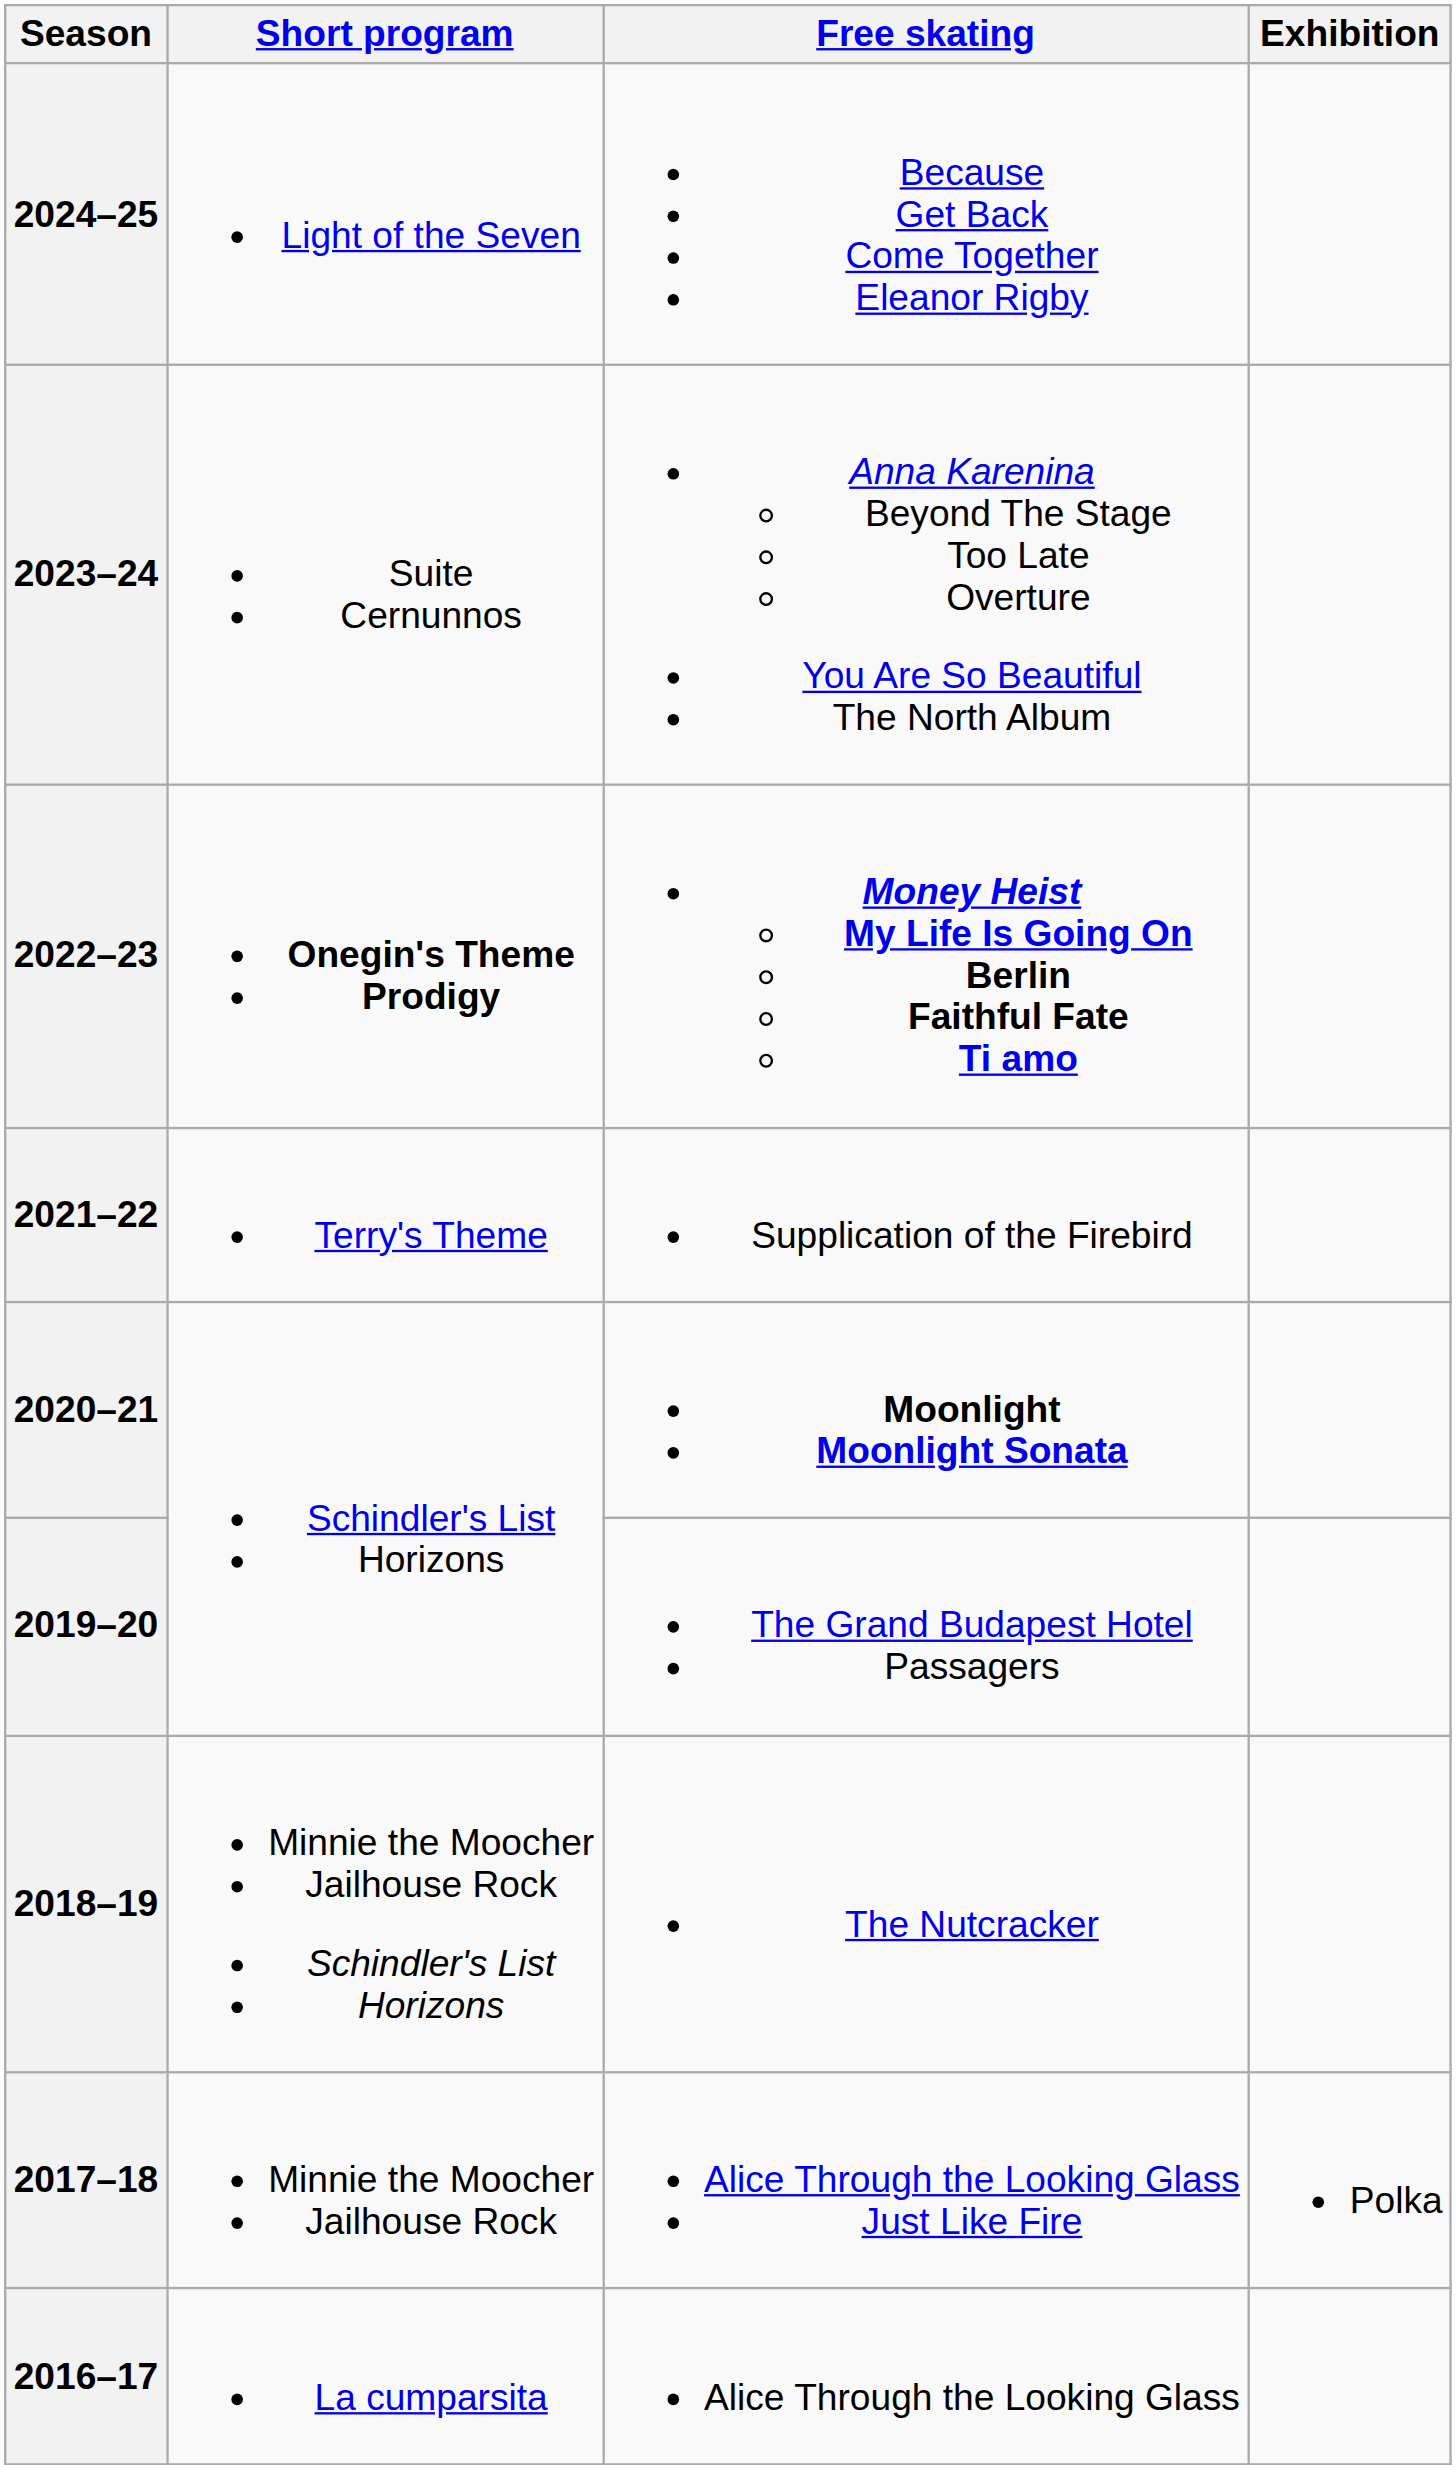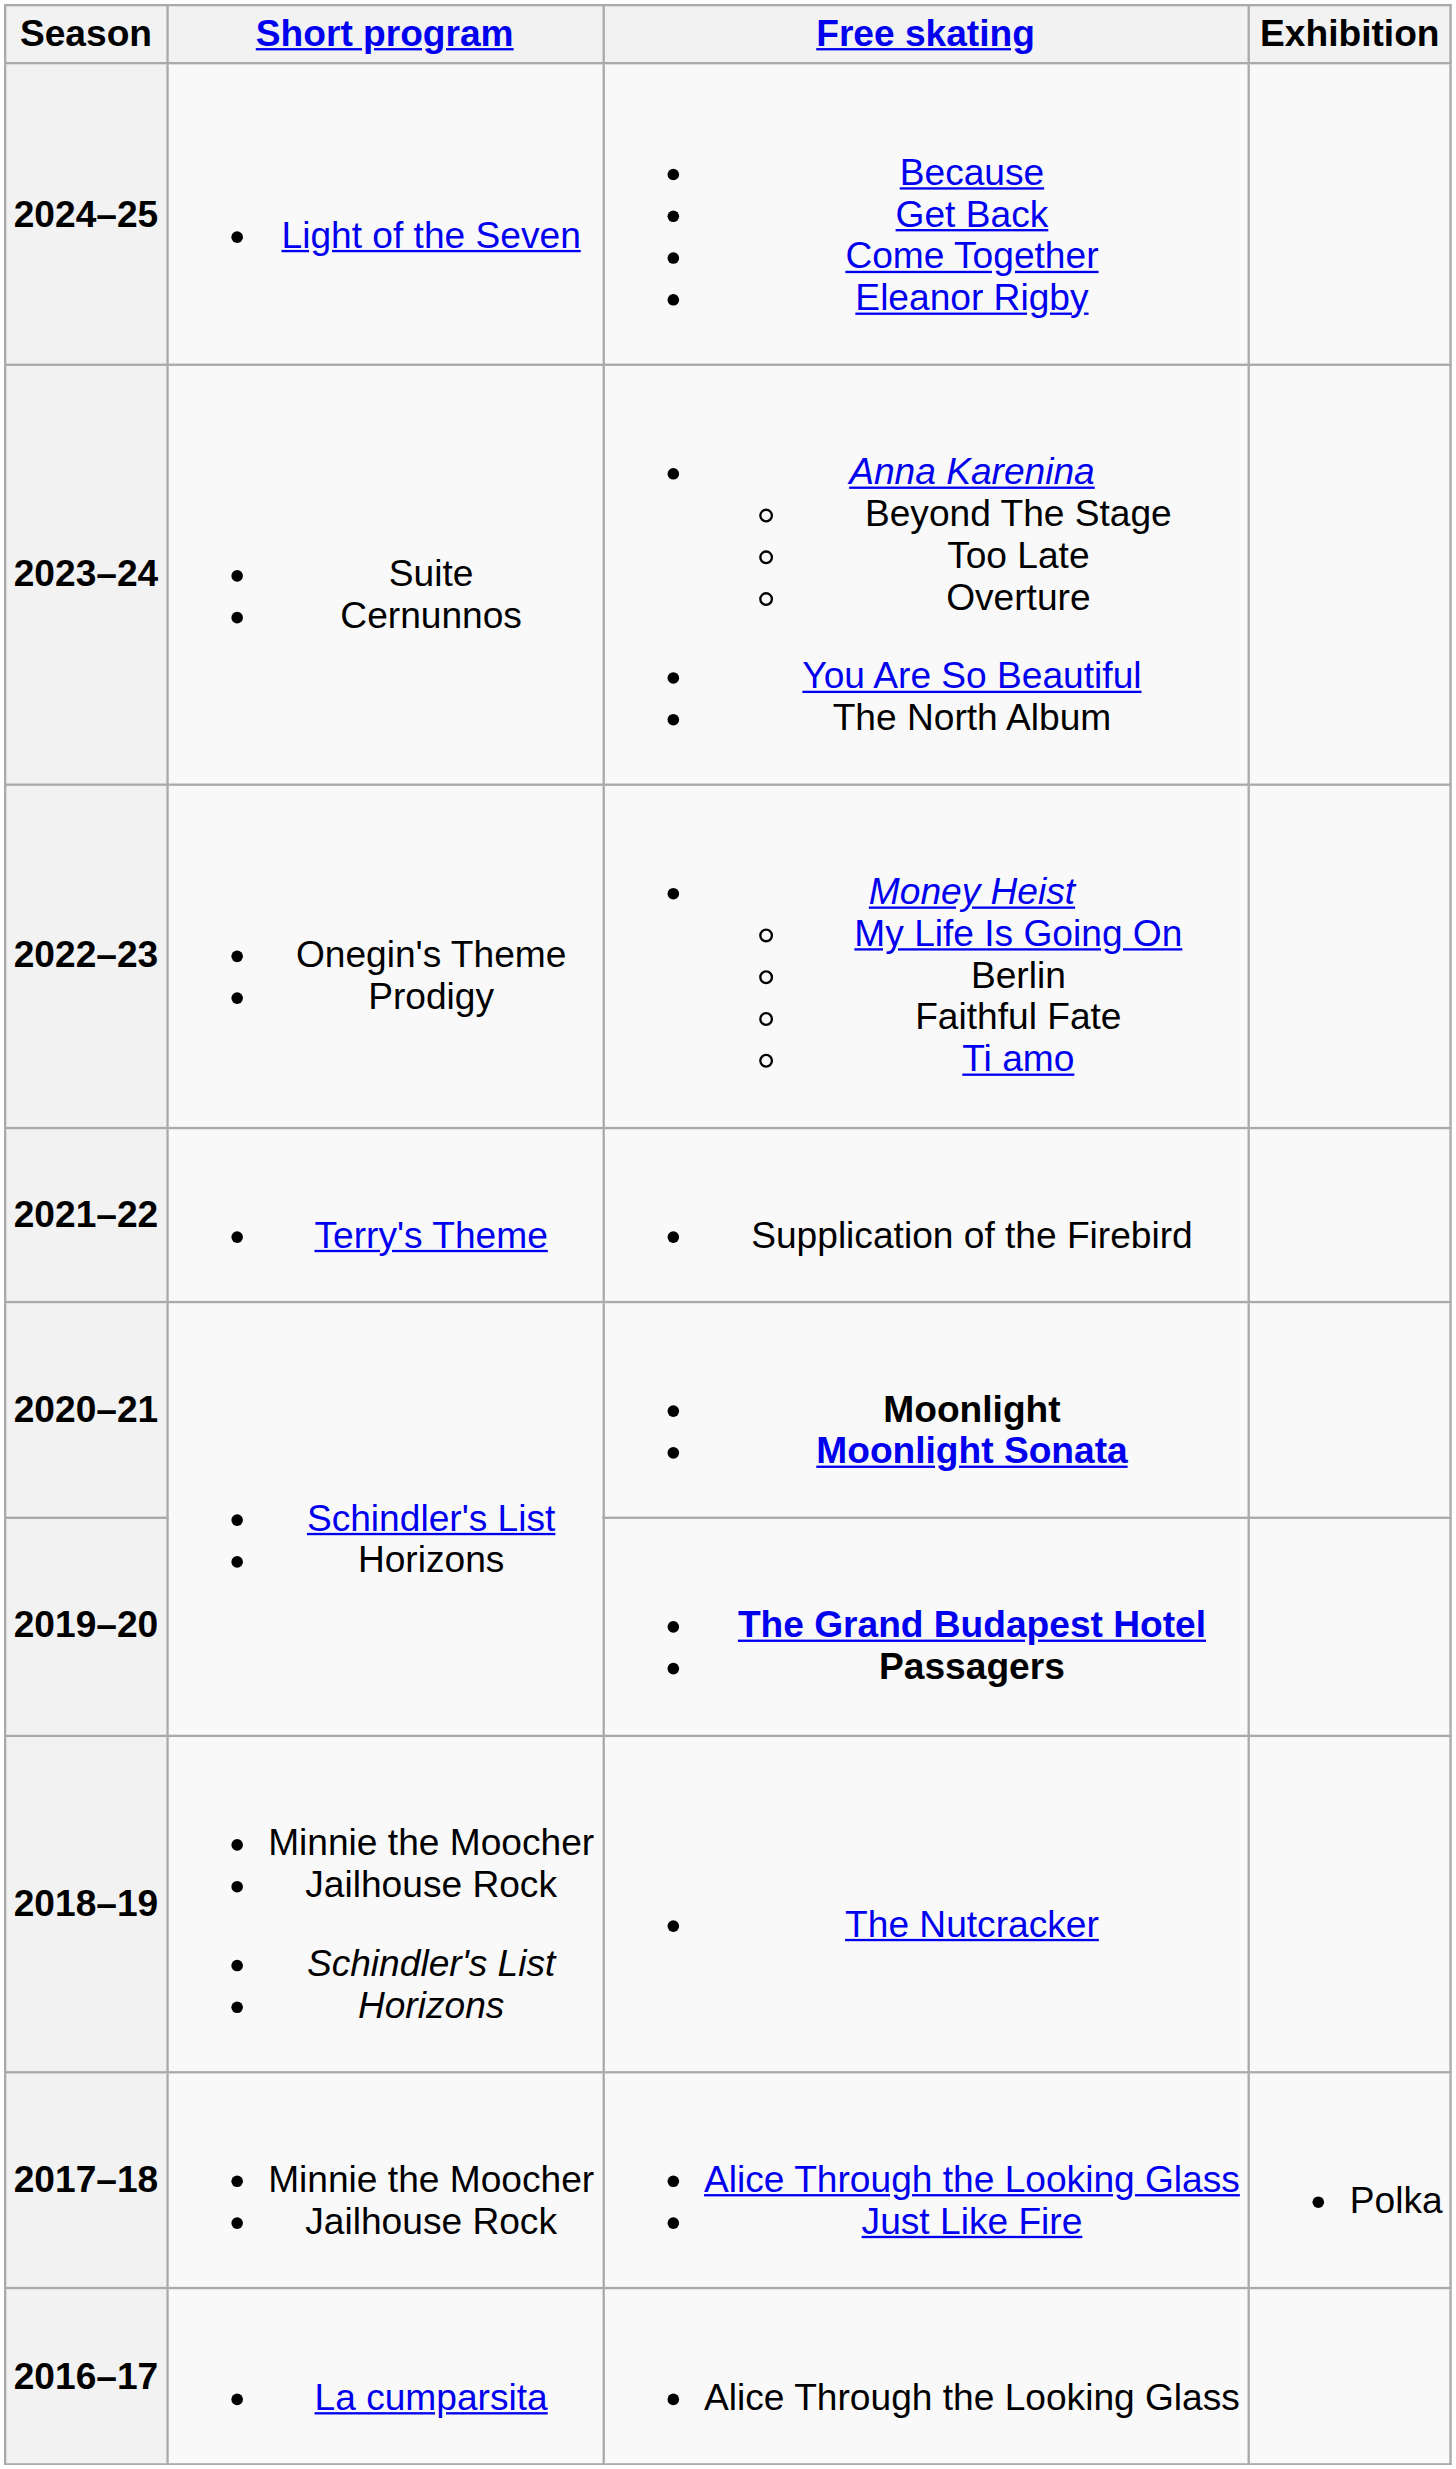(385, 977) bold -> (385, 977) normal
(926, 977) bold -> (926, 977) normal
(926, 1648) normal -> (926, 1648) bold
